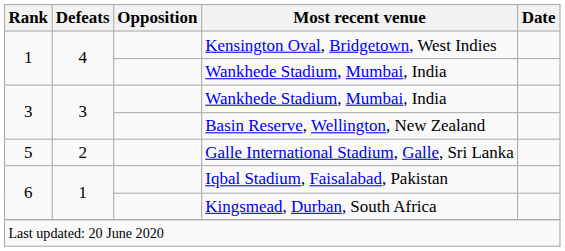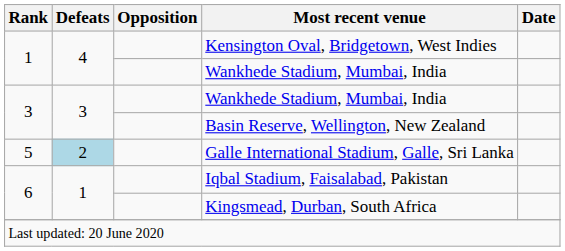(83, 152) no background -> (83, 152) lightblue background
